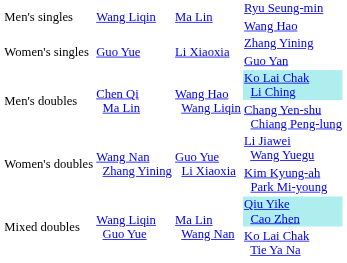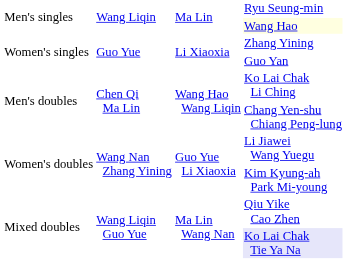(271, 25) no background -> (271, 25) lightyellow background
(277, 85) paleturquoise background -> (277, 85) no background
(272, 211) paleturquoise background -> (272, 211) no background
(277, 243) no background -> (277, 243) lavender background
